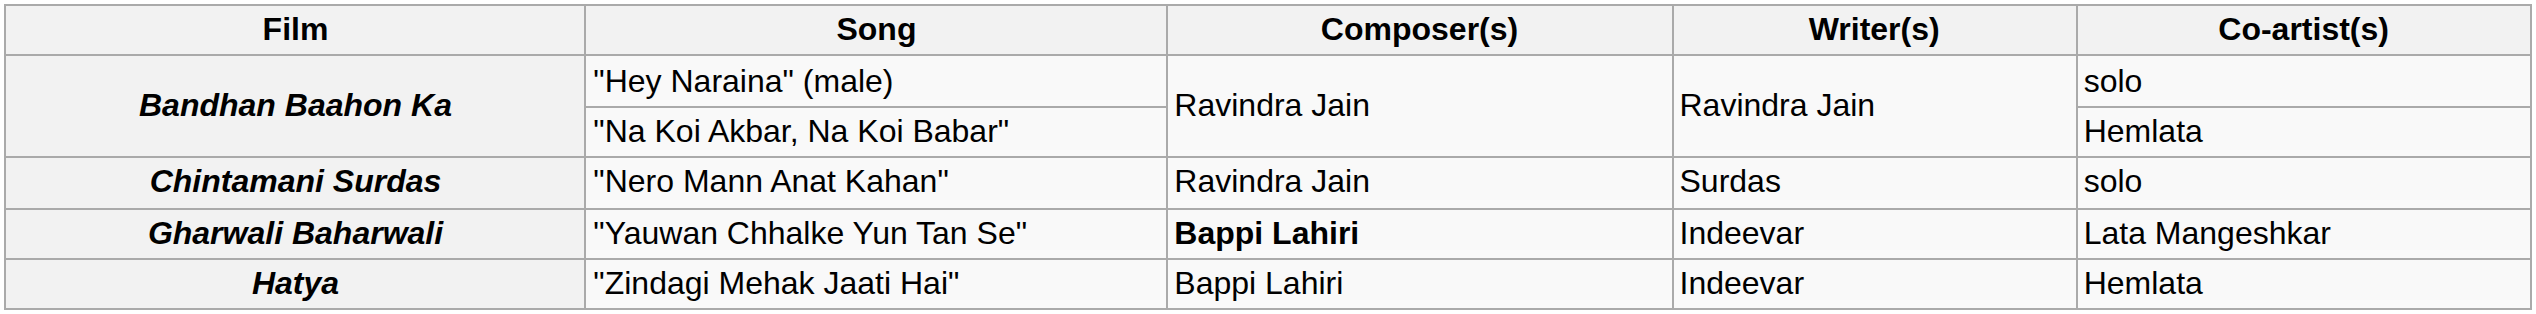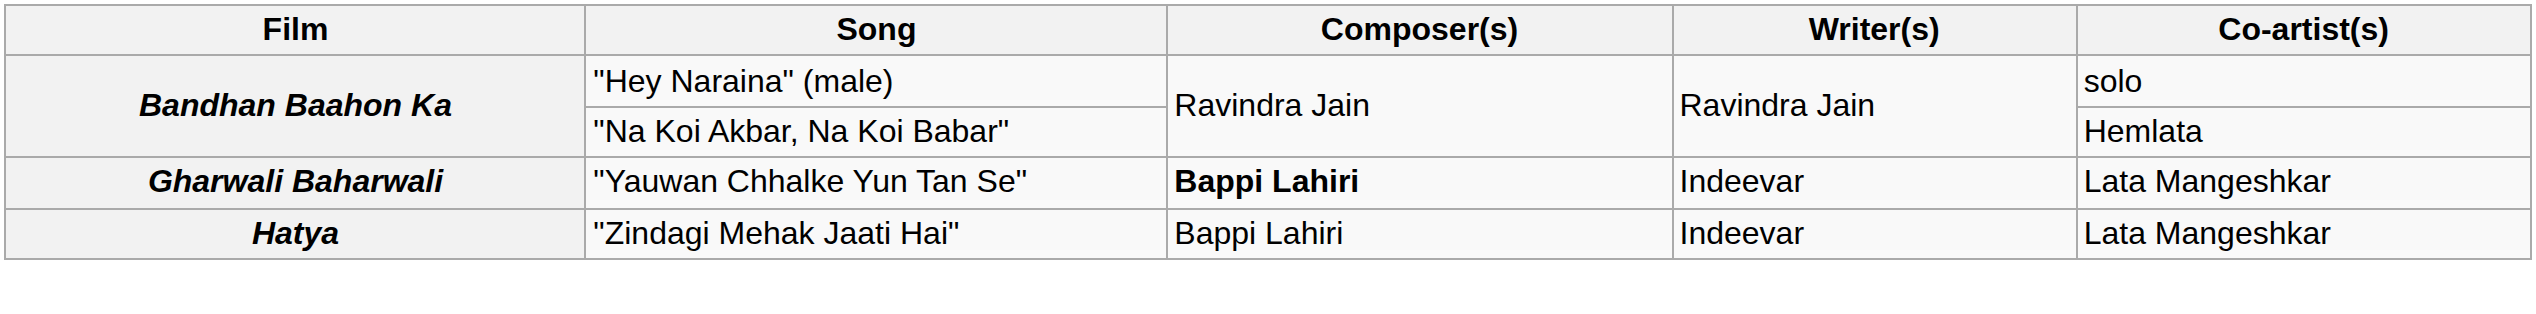- row: (771, 182)
(2143, 283) Hemlata -> (2207, 232) Lata Mangeshkar
